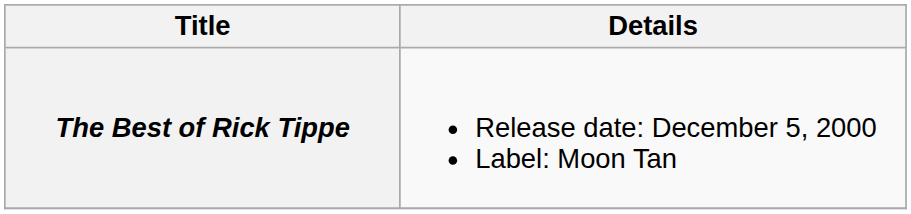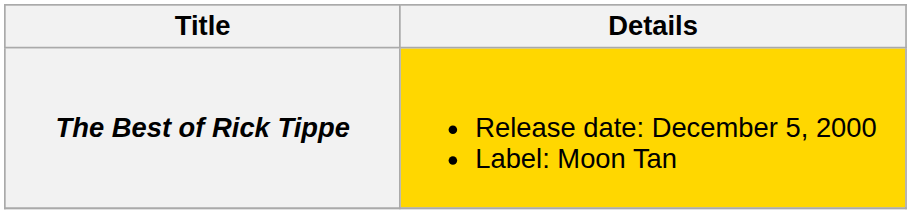(653, 143) no background -> (653, 143) gold background
